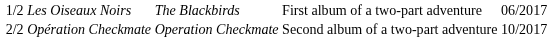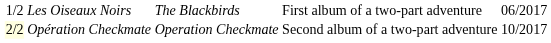(15, 29) no background -> (15, 29) lightyellow background
